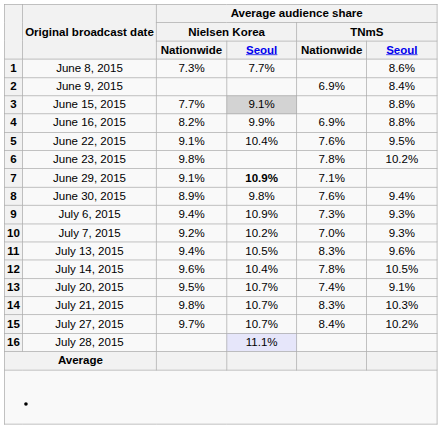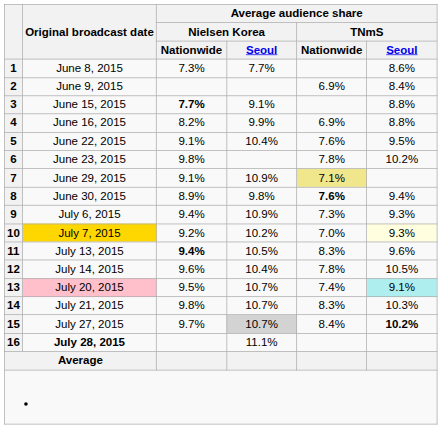(192, 104) normal -> (192, 104) bold
(262, 104) lightgrey background -> (262, 104) no background
(262, 178) bold -> (262, 178) normal
(332, 178) no background -> (332, 178) khaki background
(332, 196) normal -> (332, 196) bold
(89, 232) no background -> (89, 232) gold background
(402, 232) no background -> (402, 232) lightyellow background
(192, 251) normal -> (192, 251) bold
(89, 287) no background -> (89, 287) pink background
(402, 287) no background -> (402, 287) paleturquoise background
(262, 324) no background -> (262, 324) lightgrey background
(402, 324) normal -> (402, 324) bold
(89, 342) normal -> (89, 342) bold
(262, 342) lavender background -> (262, 342) no background
